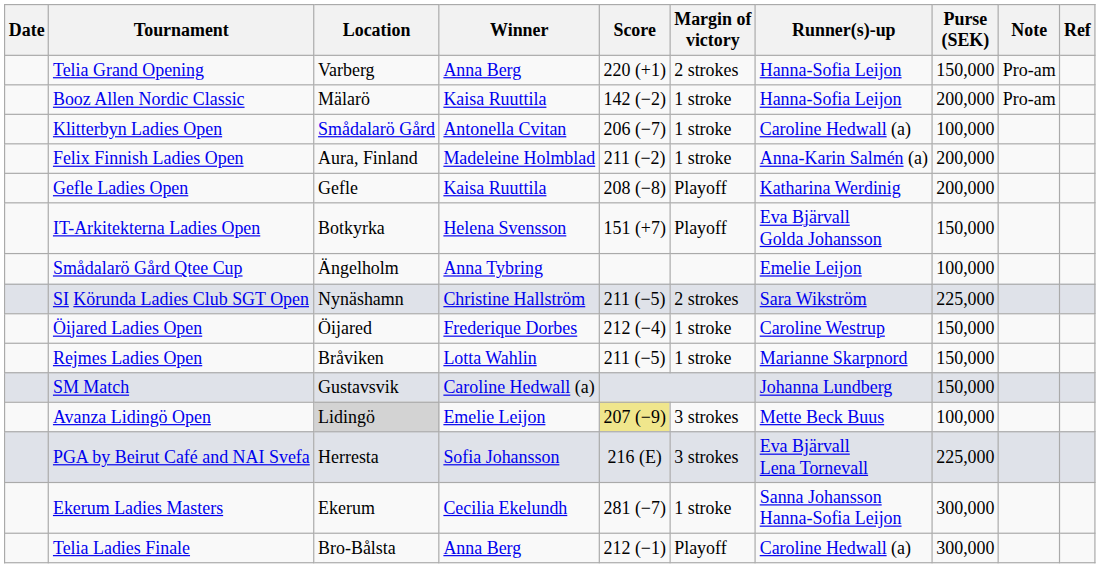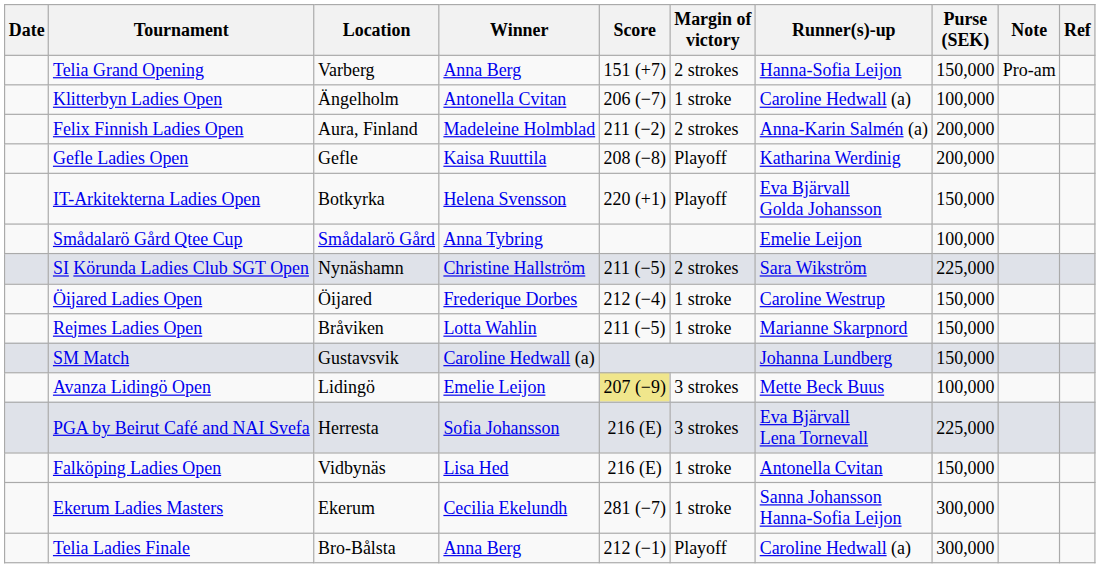(635, 70) 220 (+1) -> (635, 70) 151 (+7)
- row: (149, 99)
(377, 129) Smådalarö Gård -> (358, 99) Ängelholm
(703, 159) 1 stroke -> (706, 129) 2 strokes
(635, 228) 151 (+7) -> (635, 199) 220 (+1)
(358, 268) Ängelholm -> (377, 239) Smådalarö Gård
(346, 416) lightgrey background -> (346, 387) no background
+ row: (137, 467)
